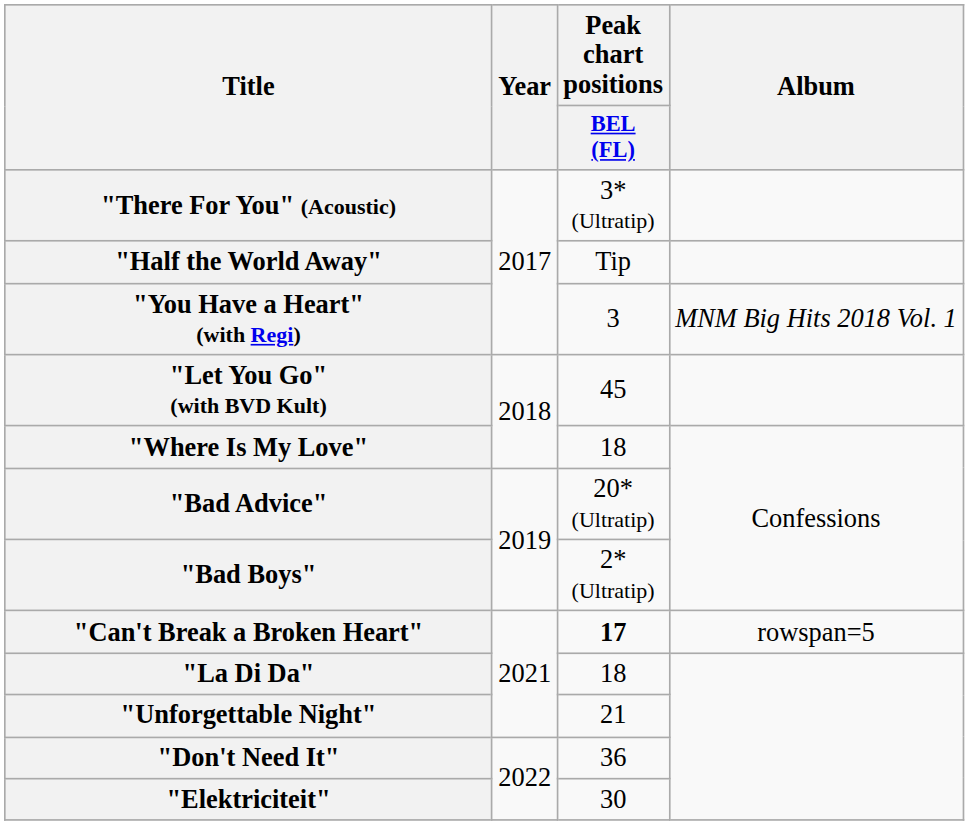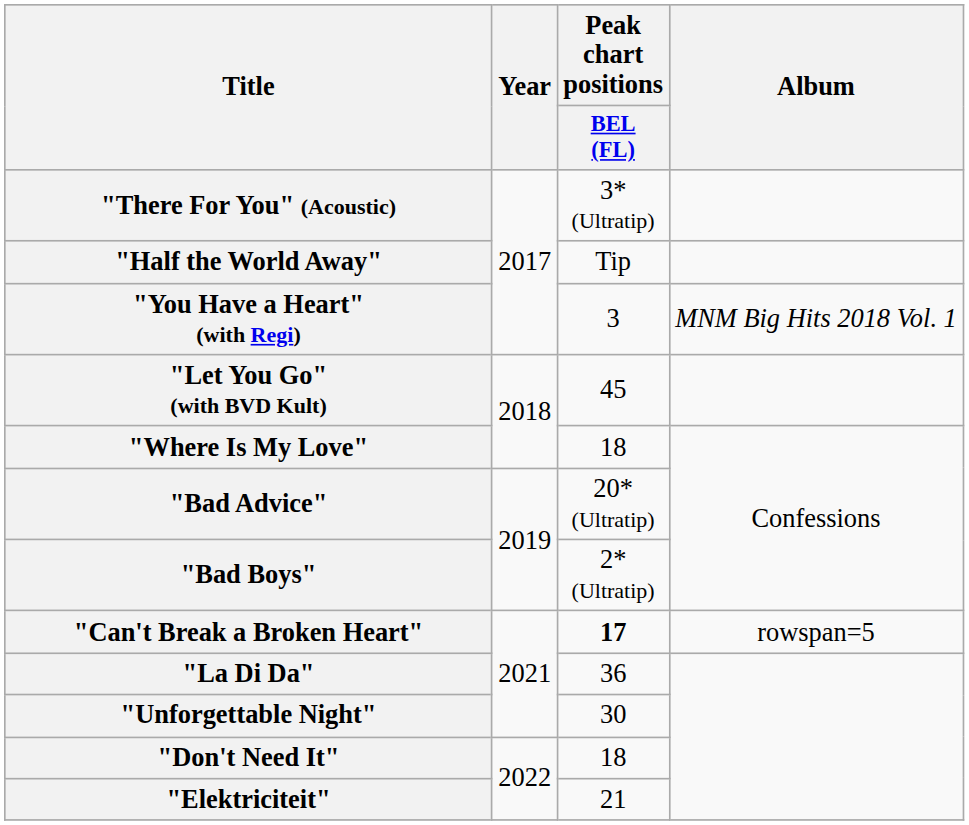(613, 673) 18 -> (613, 673) 36
(613, 715) 21 -> (613, 715) 30
(613, 757) 36 -> (613, 757) 18
(613, 799) 30 -> (613, 799) 21
